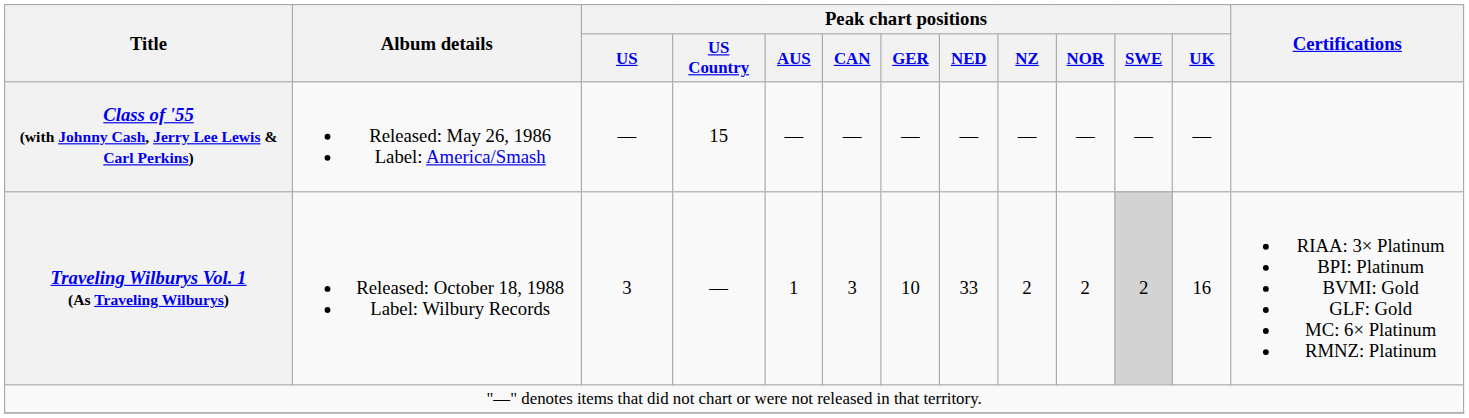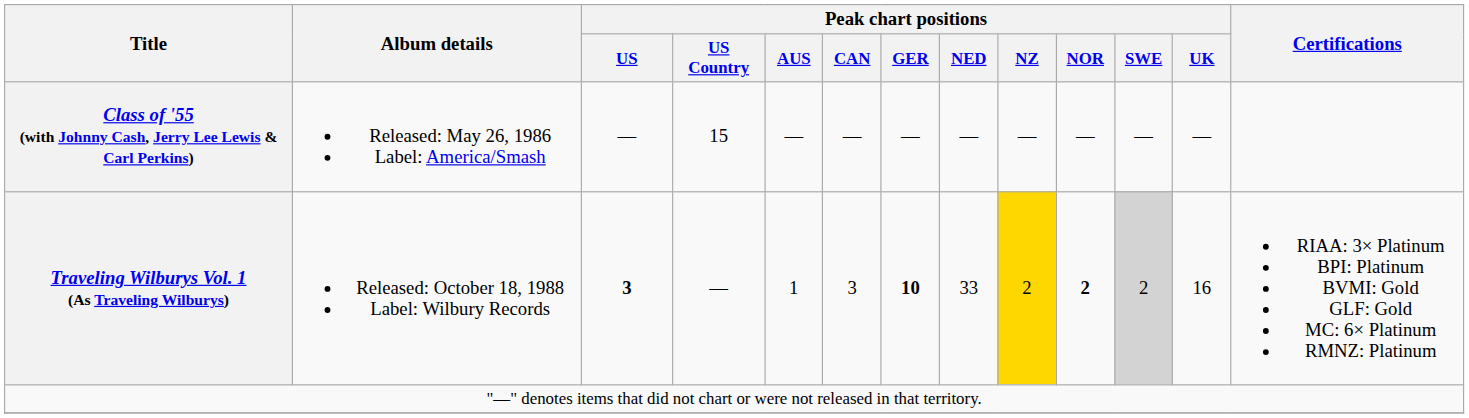(627, 287) normal -> (627, 287) bold
(910, 287) normal -> (910, 287) bold
(1027, 287) no background -> (1027, 287) gold background
(1085, 287) normal -> (1085, 287) bold
